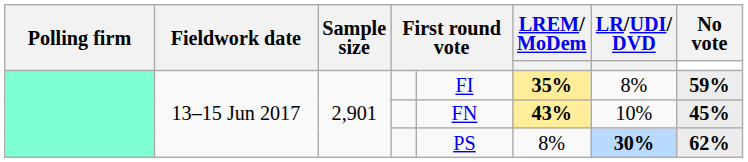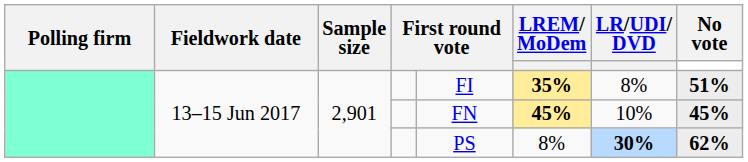(709, 85) 59% -> (709, 85) 51%
(552, 114) 43% -> (552, 114) 45%
